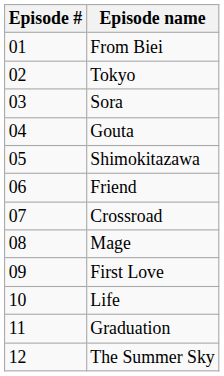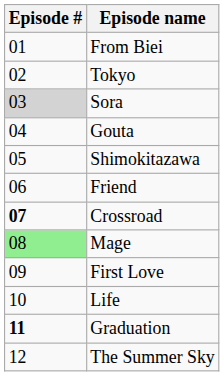(18, 103) no background -> (18, 103) lightgrey background
(18, 215) normal -> (18, 215) bold
(18, 243) no background -> (18, 243) lightgreen background
(17, 328) normal -> (17, 328) bold
